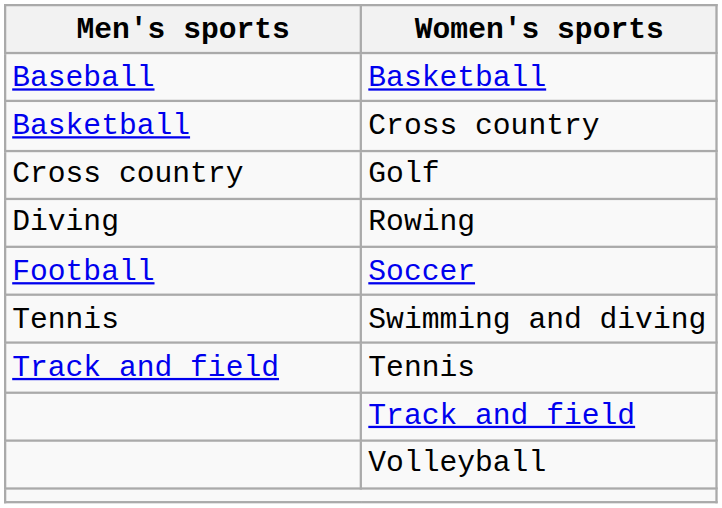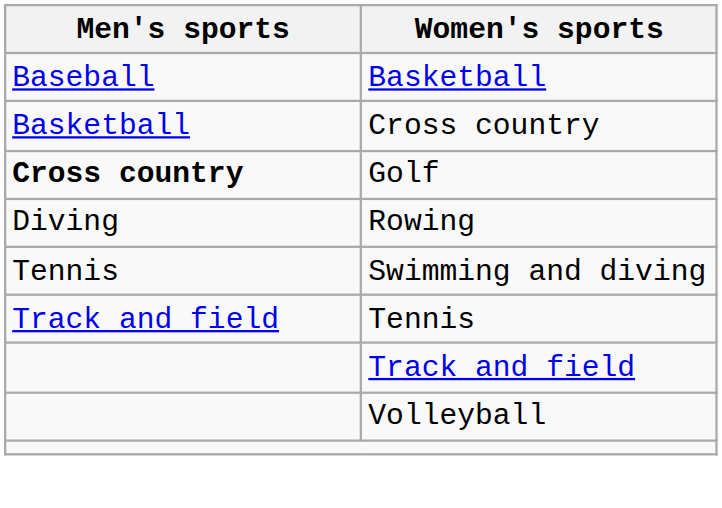(128, 174) normal -> (128, 174) bold
- row: (422, 271)
